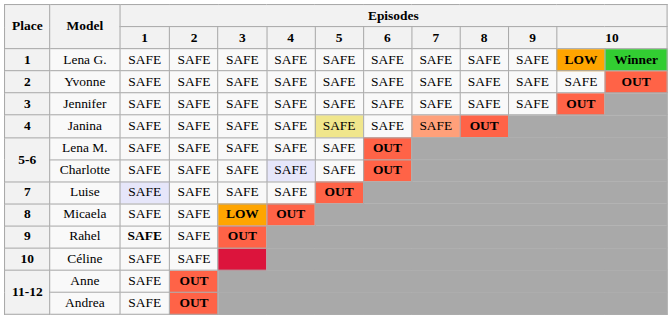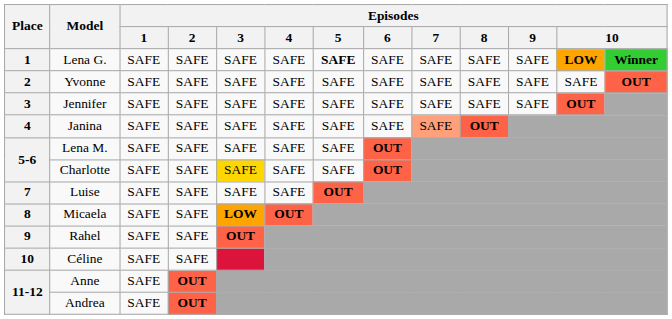(339, 59) normal -> (338, 59) bold
(339, 126) khaki background -> (338, 126) no background
(242, 170) no background -> (241, 170) gold background
(291, 170) lavender background -> (289, 170) no background
(145, 192) lavender background -> (144, 192) no background
(145, 236) bold -> (144, 236) normal
